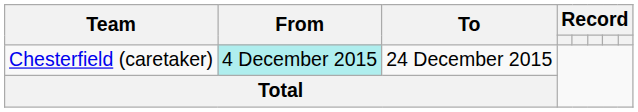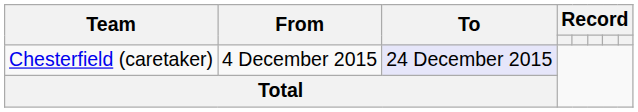(300, 59) paleturquoise background -> (300, 59) no background
(469, 59) no background -> (469, 59) lavender background
